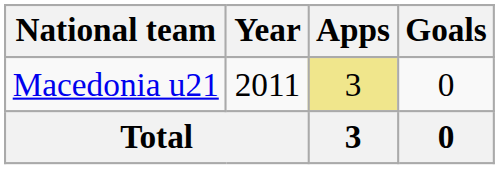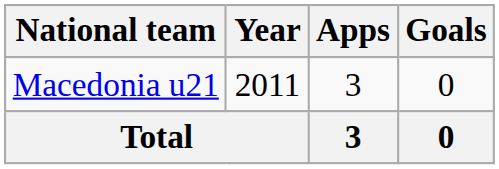(353, 83) khaki background -> (353, 83) no background
